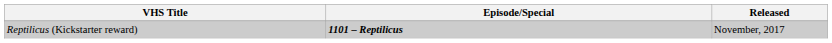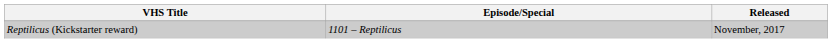(366, 29) bold -> (365, 29) normal
